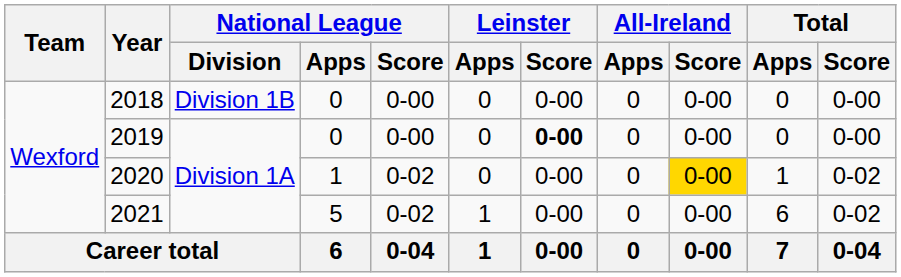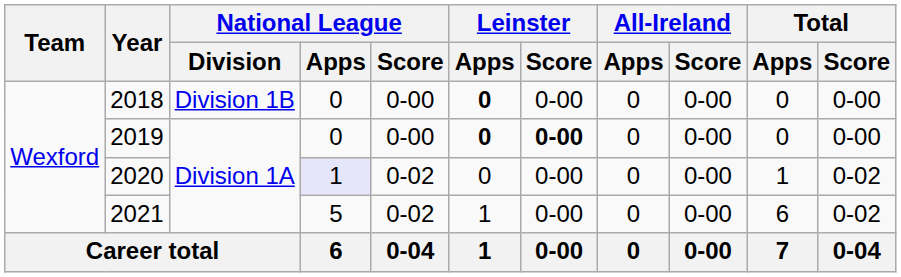(485, 99) normal -> (485, 99) bold
(485, 137) normal -> (485, 137) bold
(336, 175) no background -> (336, 175) lavender background
(708, 175) gold background -> (708, 175) no background
